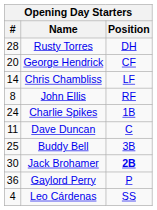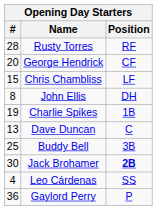(129, 46) DH -> (129, 46) RF
(13, 79) 14 -> (13, 79) 15
(129, 96) RF -> (129, 96) DH
(13, 113) 24 -> (13, 113) 19
(13, 130) 11 -> (13, 130) 13
rows swapped: (63, 197) <-> (63, 180)
